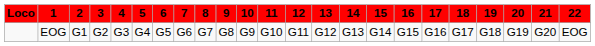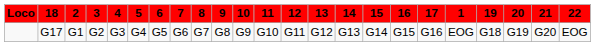columns swapped: (53, 13) <-> (463, 13)
